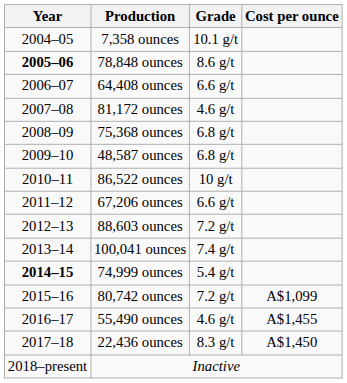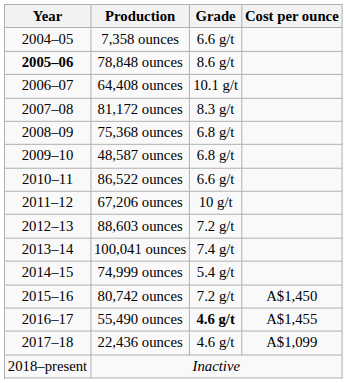(216, 39) 10.1 g/t -> (216, 39) 6.6 g/t
(216, 86) 6.6 g/t -> (216, 86) 10.1 g/t
(216, 109) 4.6 g/t -> (216, 109) 8.3 g/t
(216, 179) 10 g/t -> (216, 179) 6.6 g/t
(216, 202) 6.6 g/t -> (216, 202) 10 g/t
(47, 272) bold -> (47, 272) normal
(292, 296) A$1,099 -> (292, 296) A$1,450
(216, 319) normal -> (216, 319) bold
(216, 343) 8.3 g/t -> (216, 343) 4.6 g/t
(292, 343) A$1,450 -> (292, 343) A$1,099
